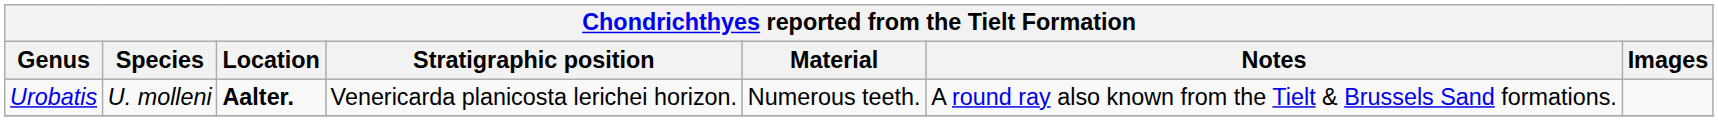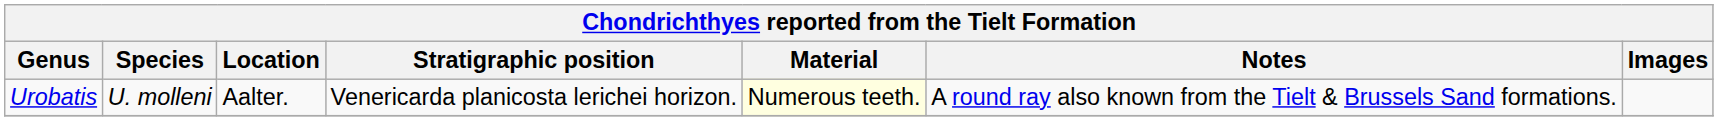(258, 97) bold -> (256, 97) normal
(834, 97) no background -> (834, 97) lightyellow background
